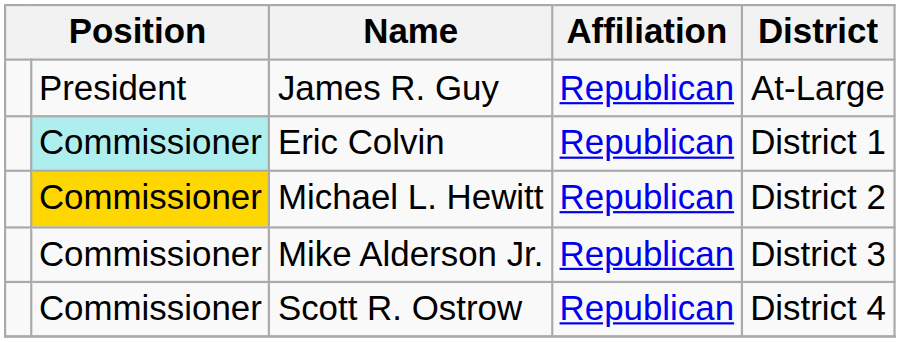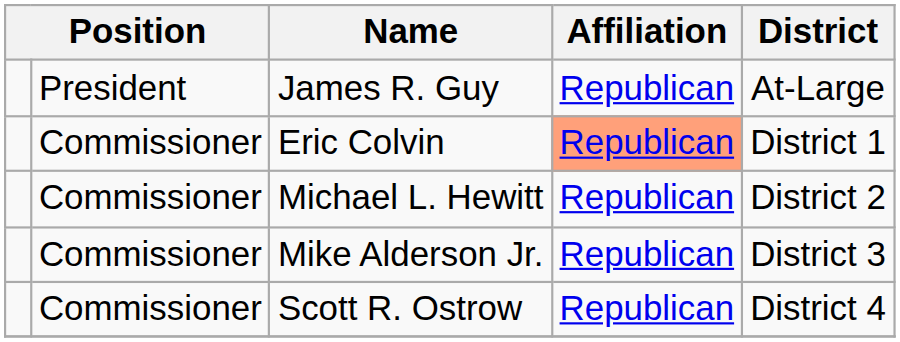(150, 142) paleturquoise background -> (150, 142) no background
(647, 142) no background -> (647, 142) lightsalmon background
(150, 198) gold background -> (150, 198) no background
